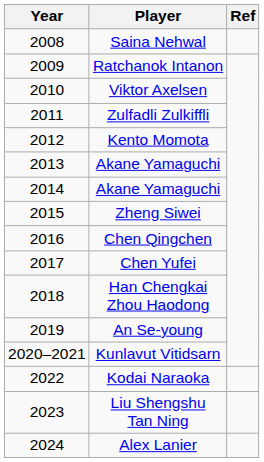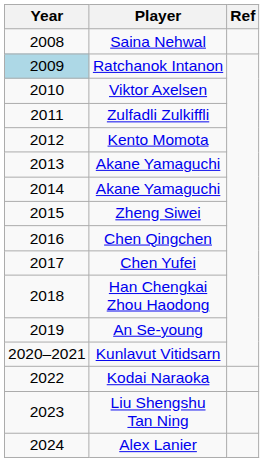(47, 66) no background -> (47, 66) lightblue background
